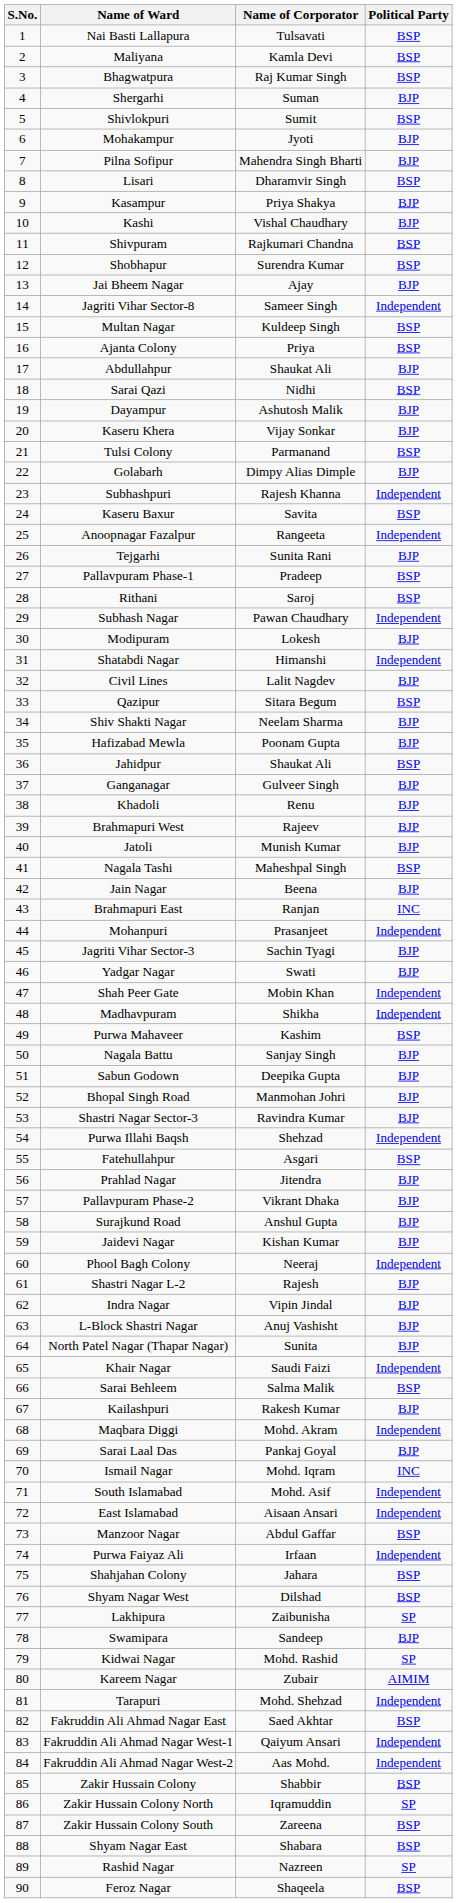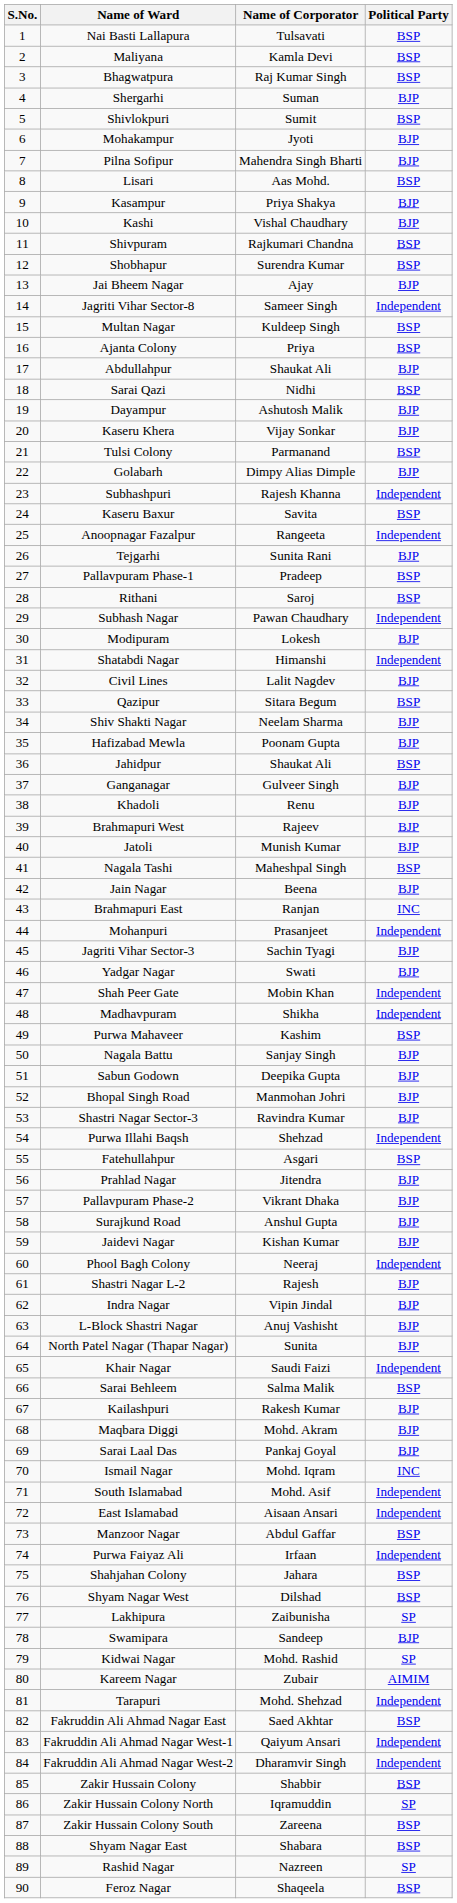(301, 181) Dharamvir Singh -> (301, 181) Aas Mohd.
(409, 1429) Independent -> (409, 1429) BJP
(301, 1762) Aas Mohd. -> (301, 1762) Dharamvir Singh
